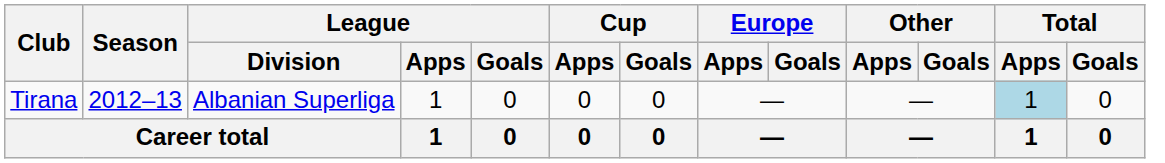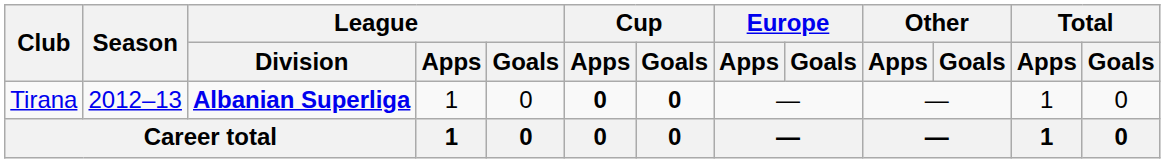(294, 99) normal -> (302, 99) bold
(584, 99) normal -> (600, 99) bold
(659, 99) normal -> (675, 99) bold
(1031, 99) lightblue background -> (1047, 99) no background
